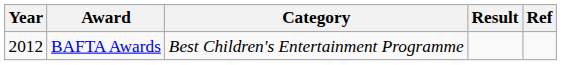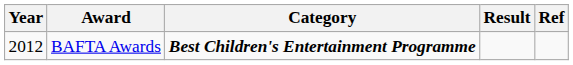(316, 45) normal -> (322, 45) bold
